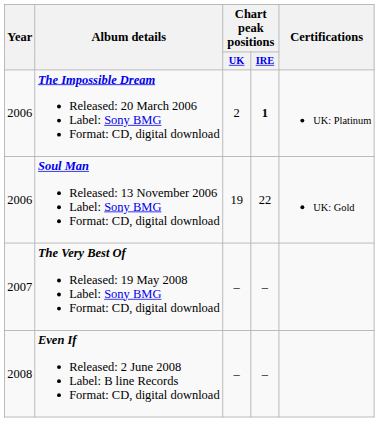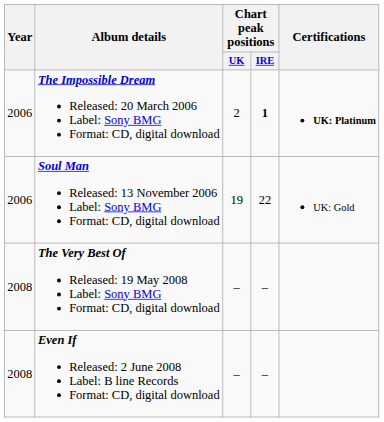(327, 120) normal -> (329, 120) bold
(20, 286) 2007 -> (20, 286) 2008
